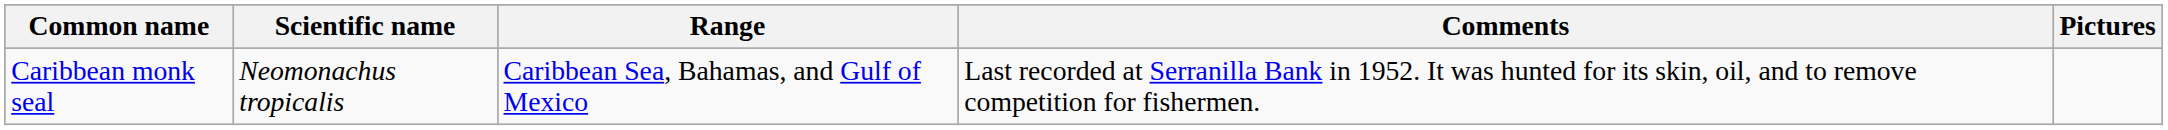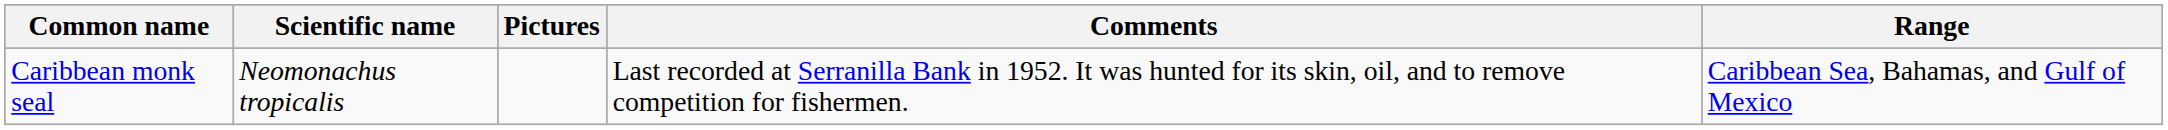columns swapped: (728, 26) <-> (2108, 26)
